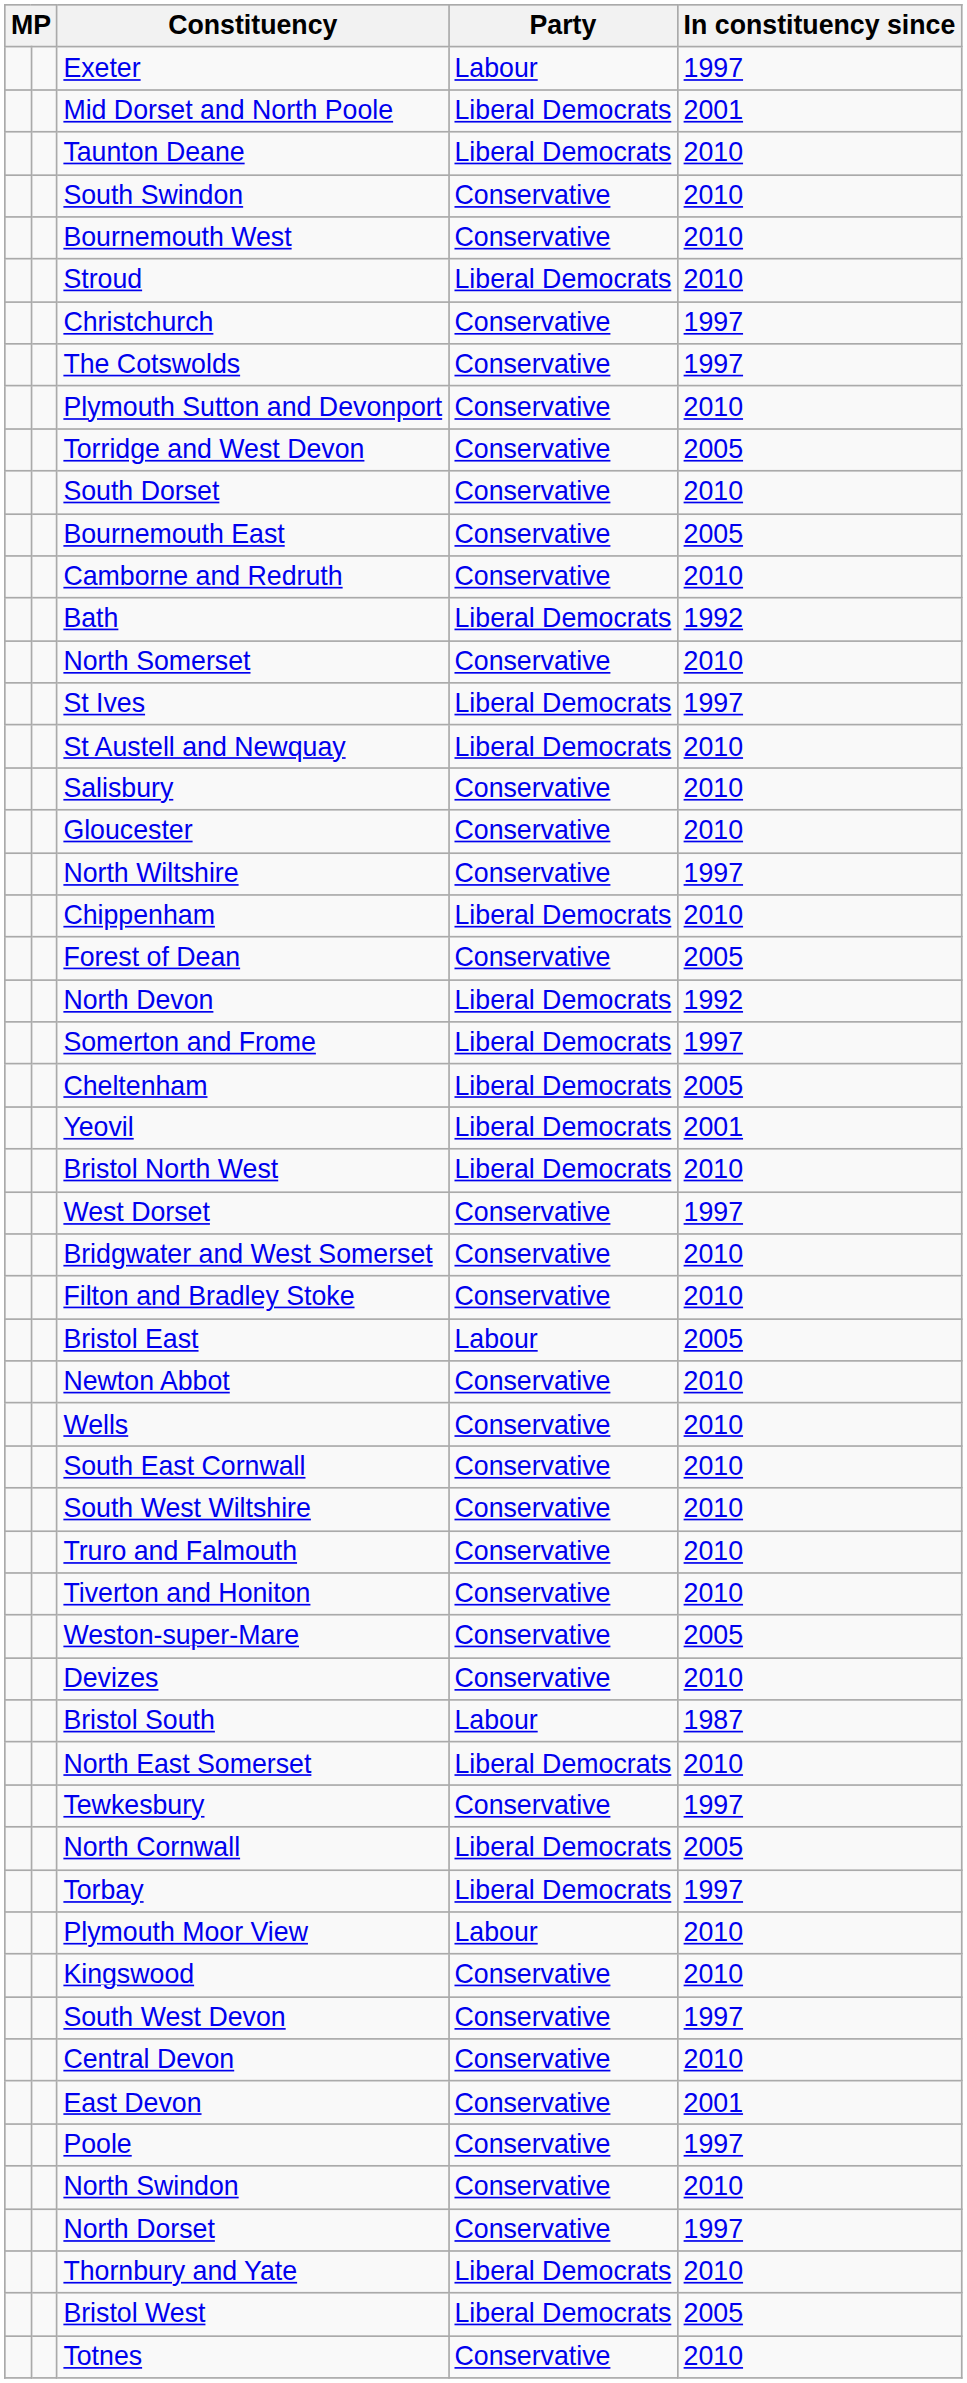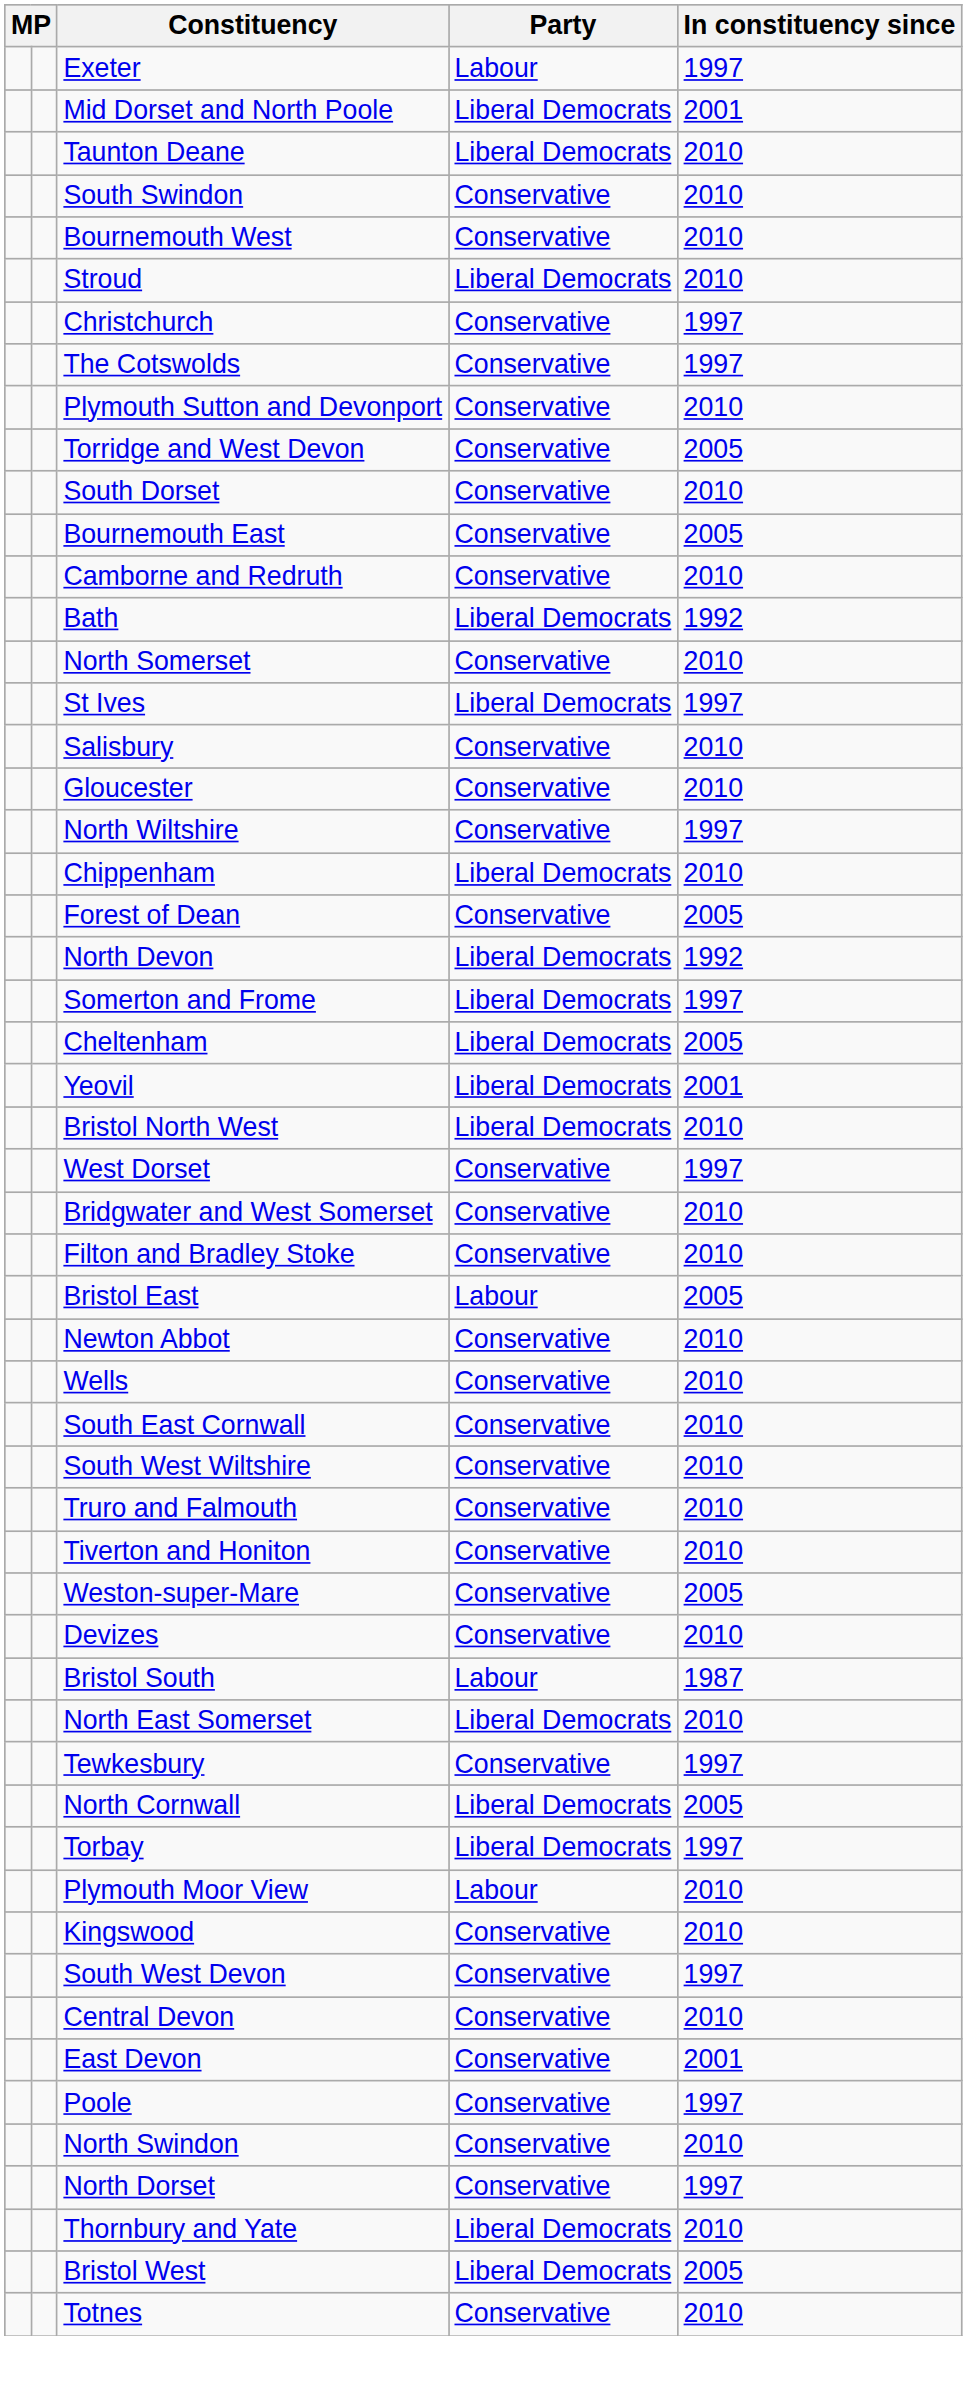- row: (205, 746)
